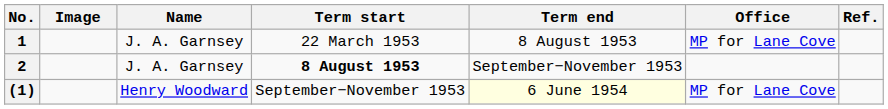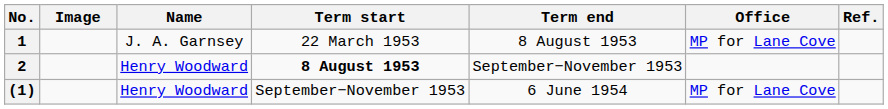(184, 67) J. A. Garnsey -> (184, 67) Henry Woodward
(577, 91) lightyellow background -> (577, 91) no background
